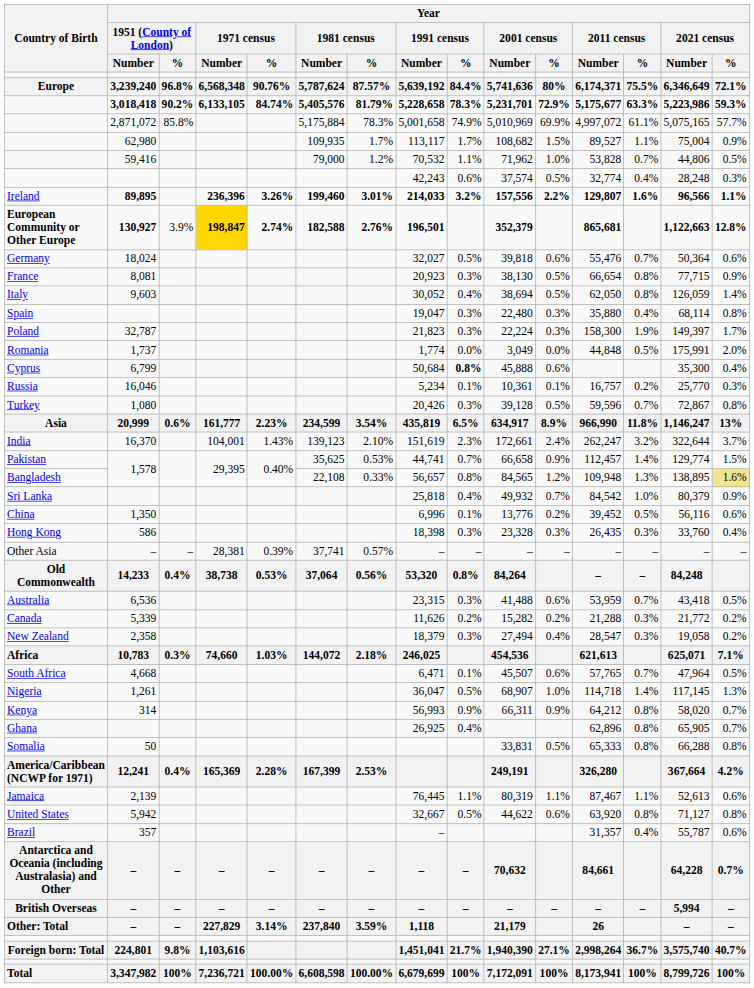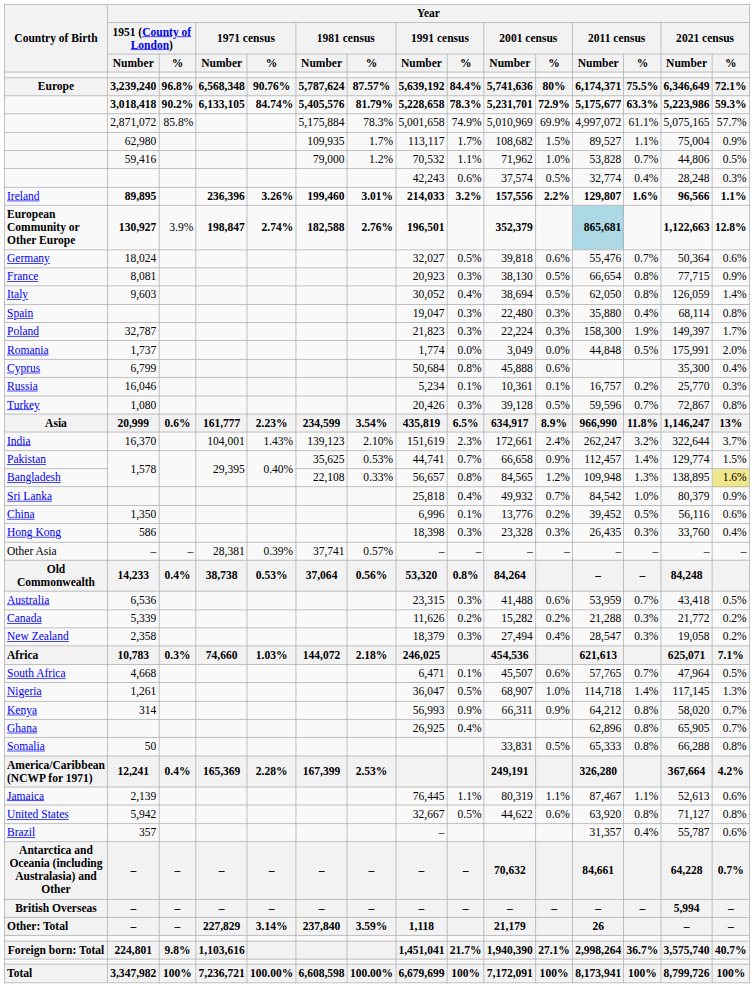(226, 227) gold background -> (226, 227) no background
(603, 227) no background -> (603, 227) lightblue background
(469, 368) bold -> (469, 368) normal
